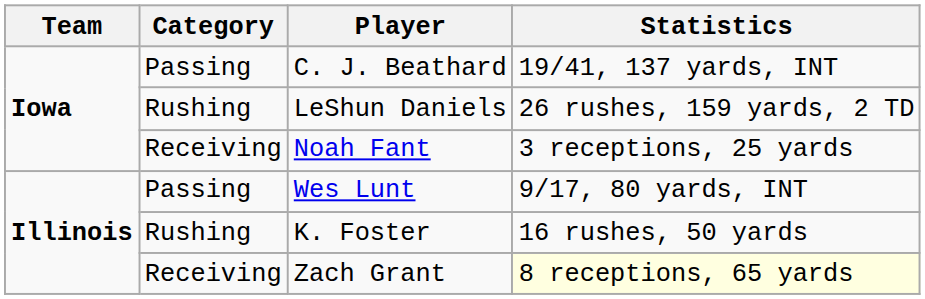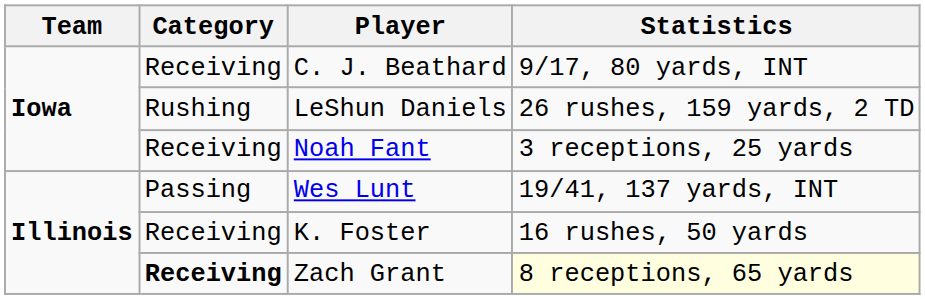(198, 67) Passing -> (213, 67) Receiving
(679, 67) 19/41, 137 yards, INT -> (663, 67) 9/17, 80 yards, INT
(663, 191) 9/17, 80 yards, INT -> (679, 191) 19/41, 137 yards, INT
(198, 233) Rushing -> (213, 233) Receiving
(213, 274) normal -> (213, 274) bold
